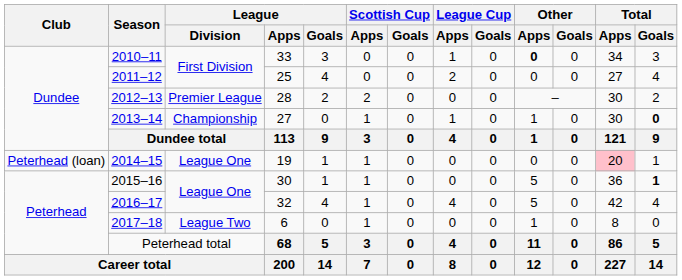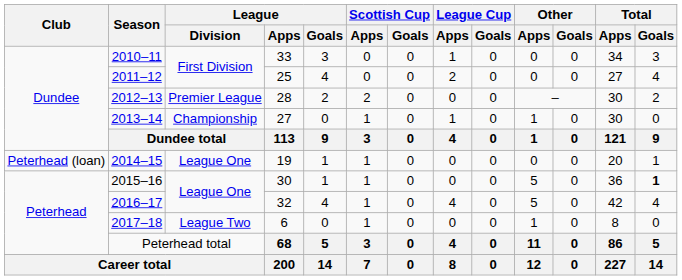(534, 56) bold -> (534, 56) normal
(656, 118) bold -> (656, 118) normal
(615, 160) pink background -> (615, 160) no background
